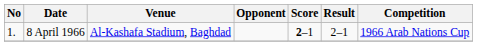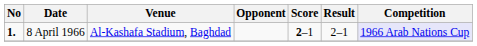(11, 31) normal -> (11, 31) bold
(415, 31) no background -> (415, 31) lavender background
